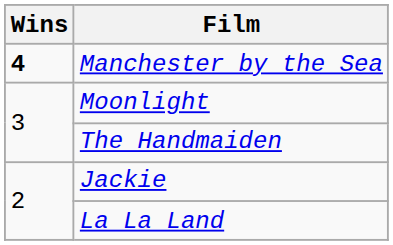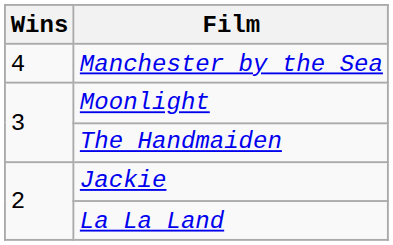(18, 64) bold -> (18, 64) normal
